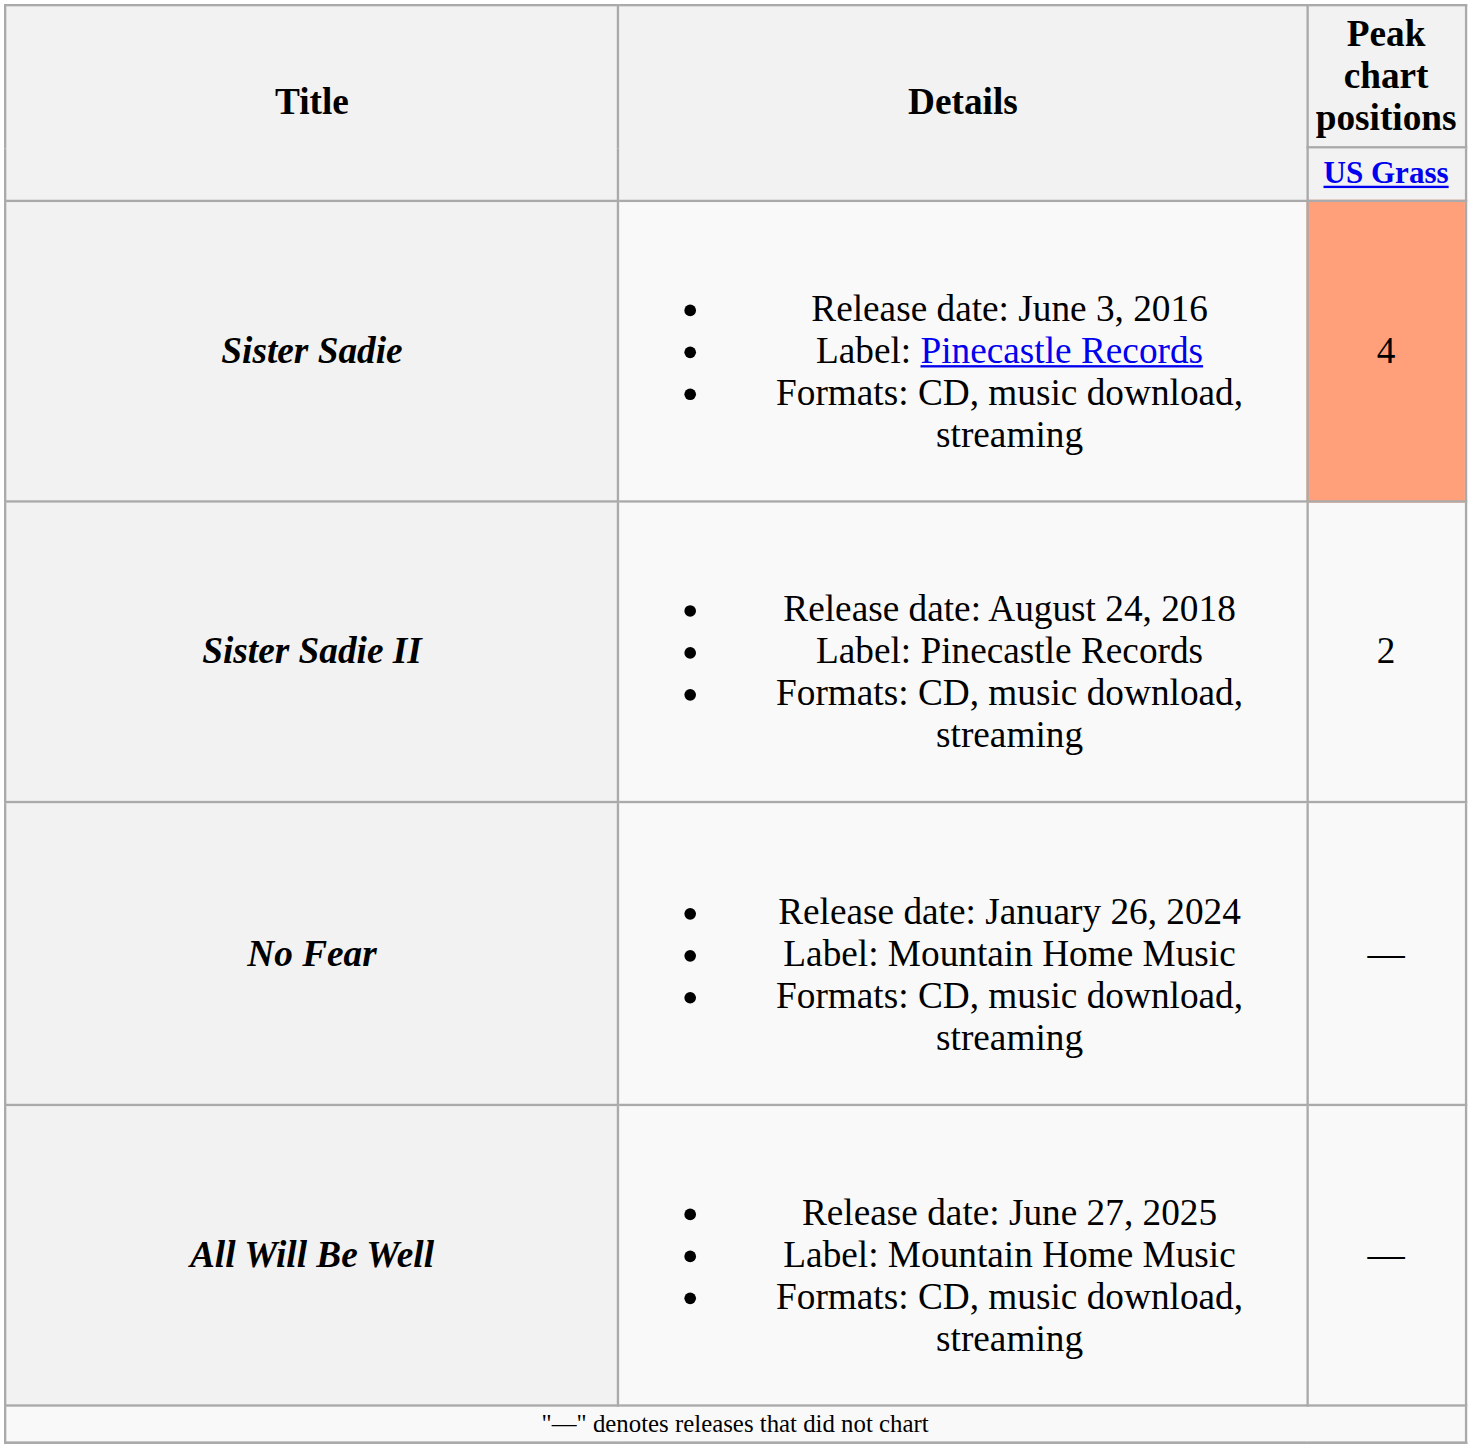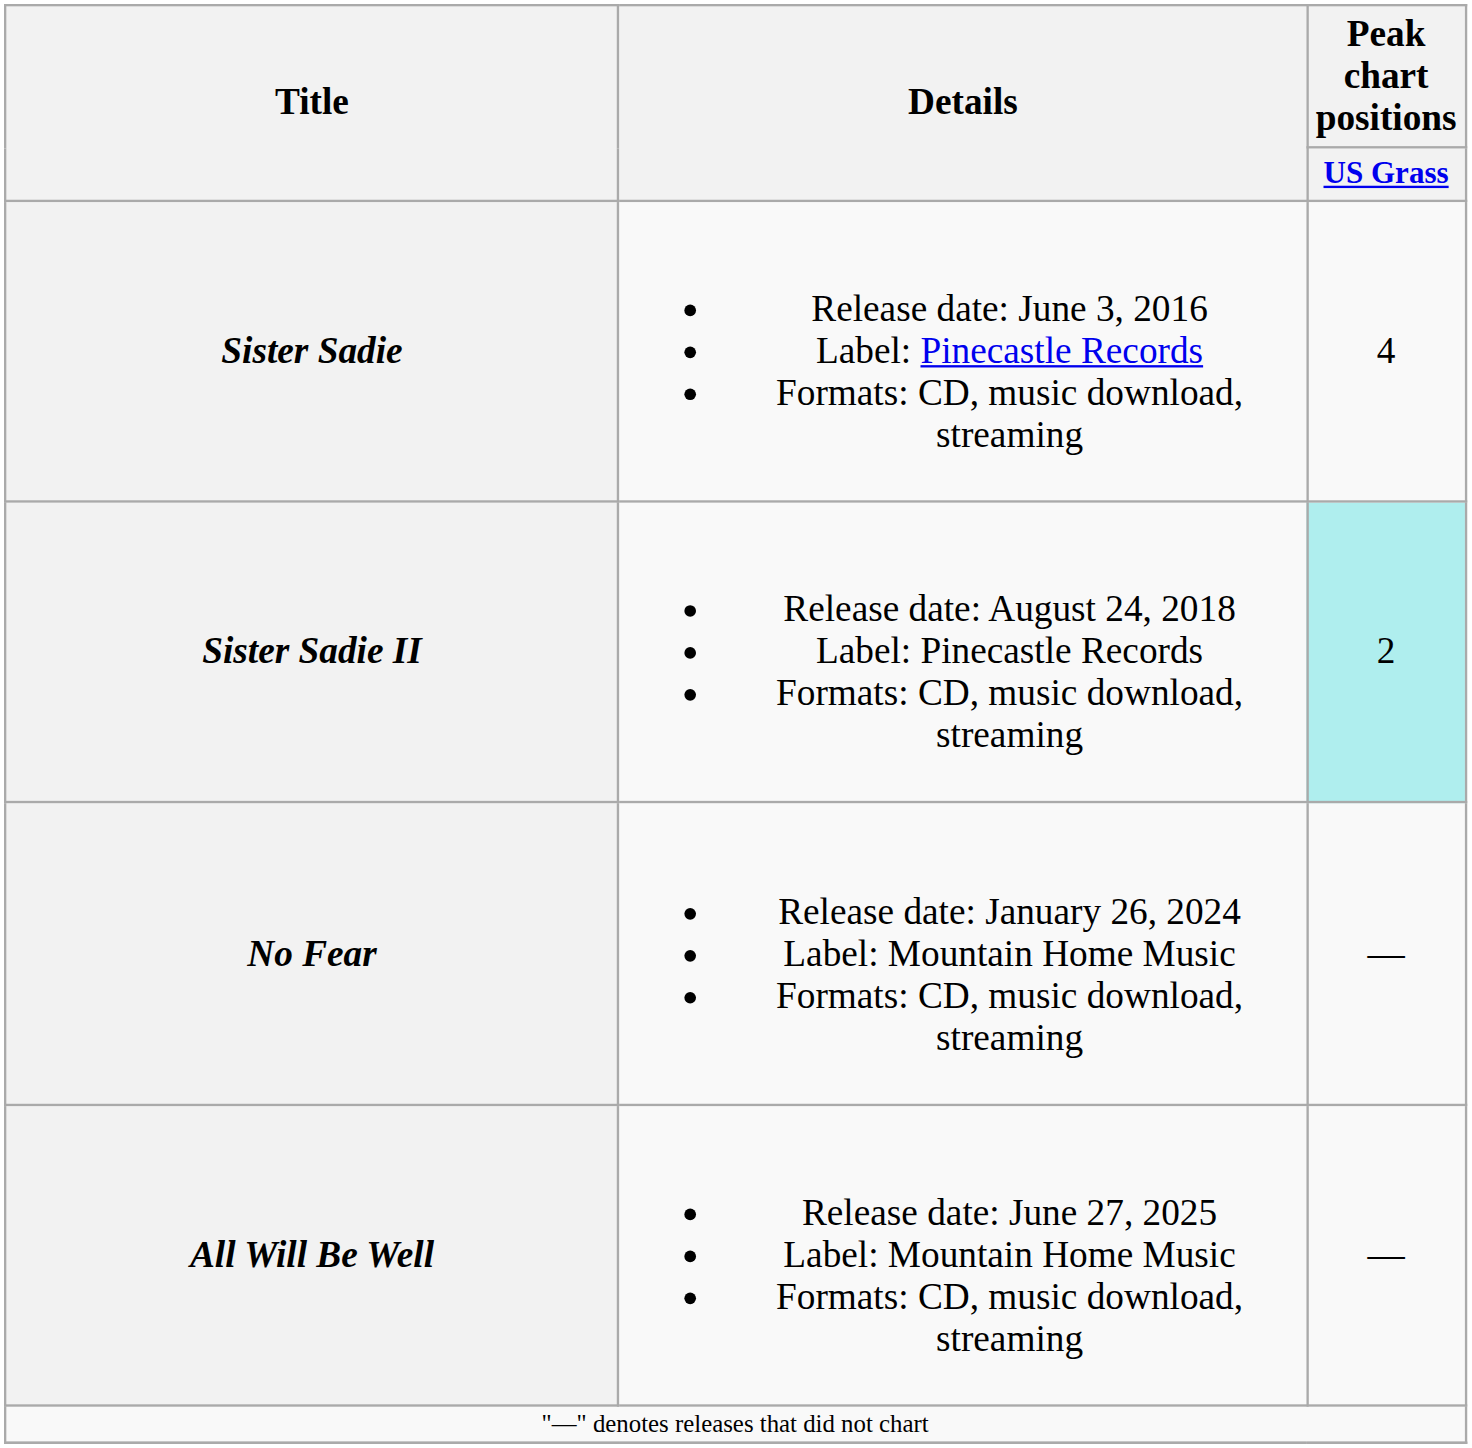(1386, 350) lightsalmon background -> (1386, 350) no background
(1386, 651) no background -> (1386, 651) paleturquoise background
